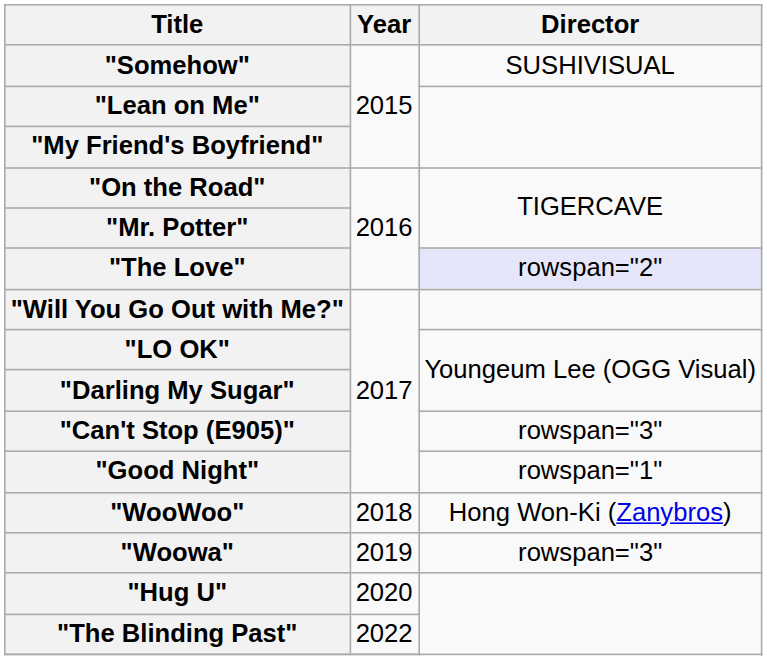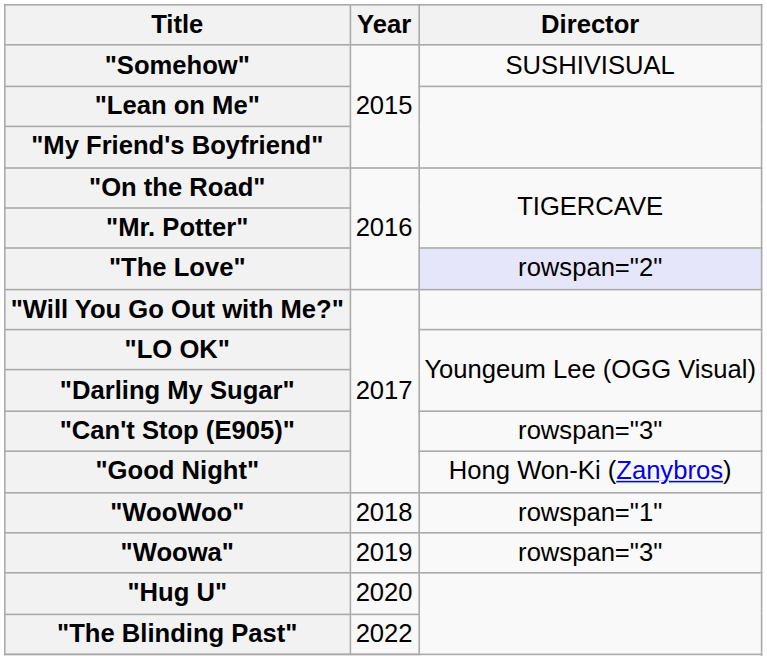(590, 471) rowspan="1" -> (590, 471) Hong Won-Ki (Zanybros)
(590, 512) Hong Won-Ki (Zanybros) -> (590, 512) rowspan="1"
